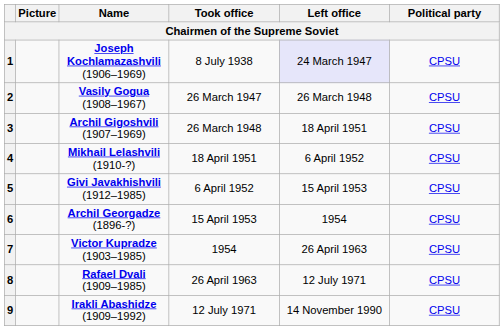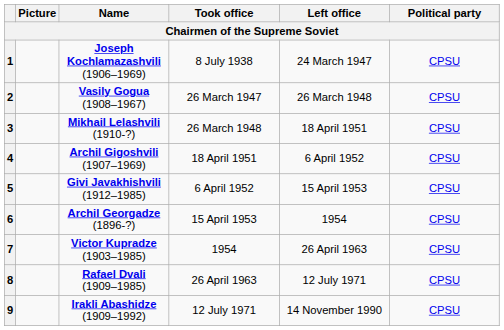(334, 61) lavender background -> (334, 61) no background
(114, 128) Archil Gigoshvili (1907–1969) -> (114, 128) Mikhail Lelashvili (1910-?)
(114, 158) Mikhail Lelashvili (1910-?) -> (114, 158) Archil Gigoshvili (1907–1969)
